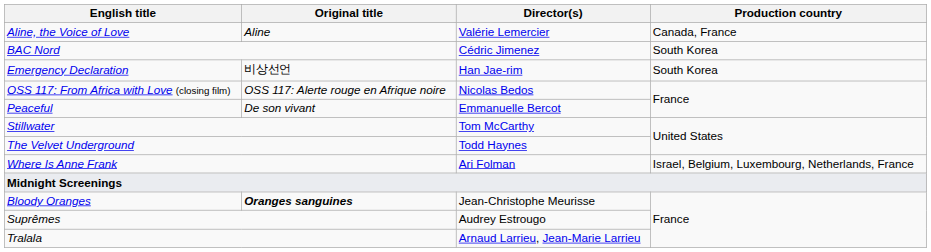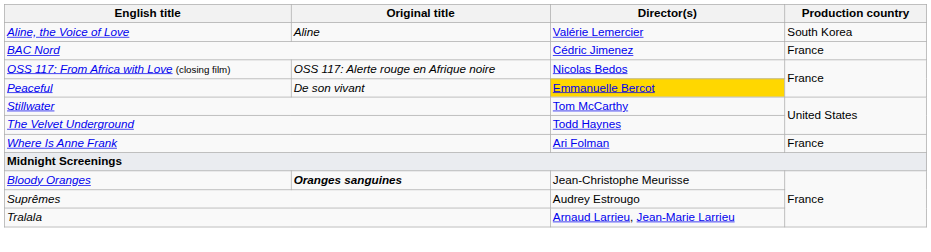(695, 32) Canada, France -> (820, 32) South Korea
(685, 50) South Korea -> (806, 50) France
- row: (68, 70)
(510, 108) no background -> (604, 87) gold background
(783, 164) Israel, Belgium, Luxembourg, Netherlands, France -> (806, 143) France
